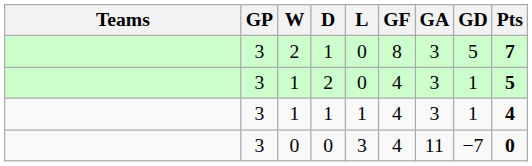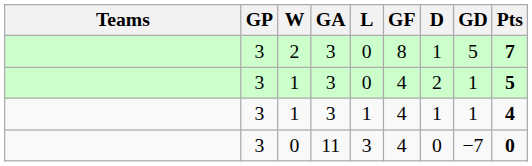columns swapped: (328, 20) <-> (434, 20)
